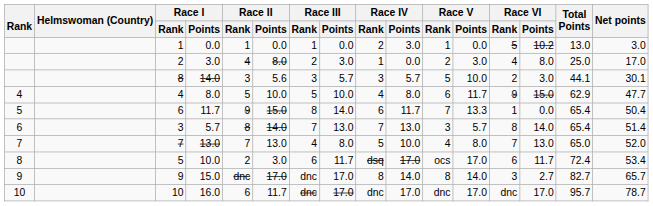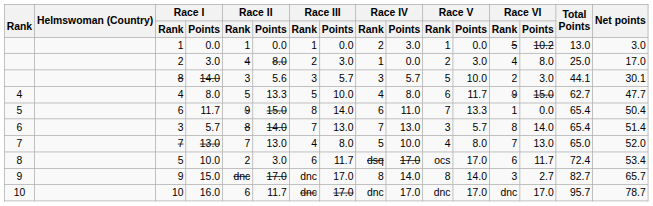(277, 95) 10.0 -> (277, 95) 13.3
(580, 95) 62.9 -> (580, 95) 62.7
(411, 111) 11.7 -> (411, 111) 11.0
